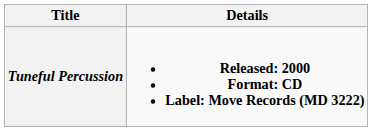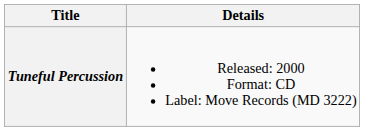(247, 85) bold -> (243, 85) normal
